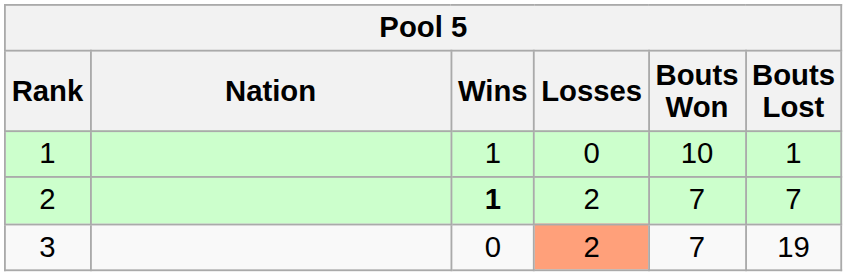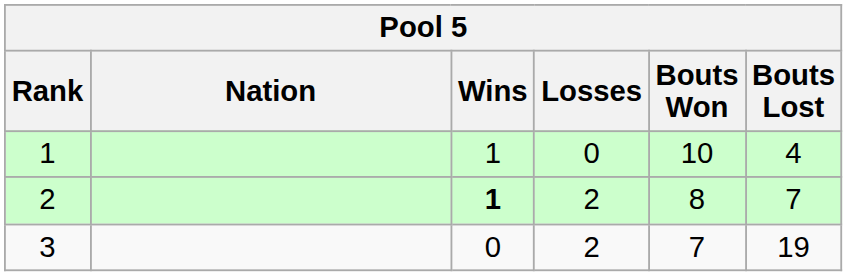(793, 153) 1 -> (793, 153) 4
(697, 199) 7 -> (697, 199) 8
(592, 246) lightsalmon background -> (592, 246) no background
